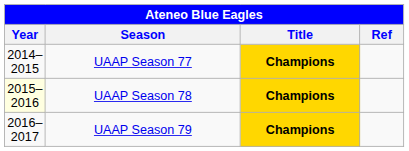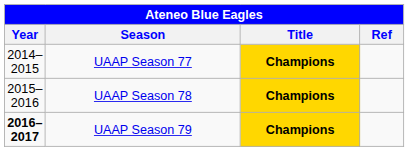(25, 96) lightyellow background -> (25, 96) no background
(25, 130) normal -> (25, 130) bold
